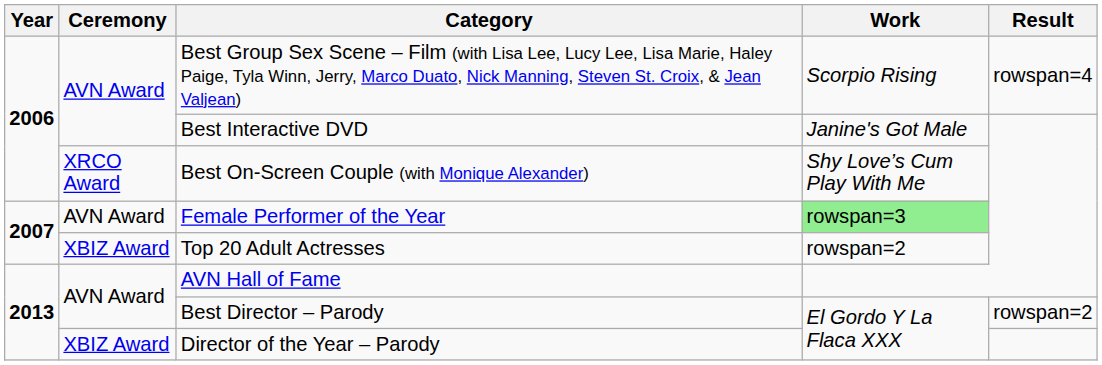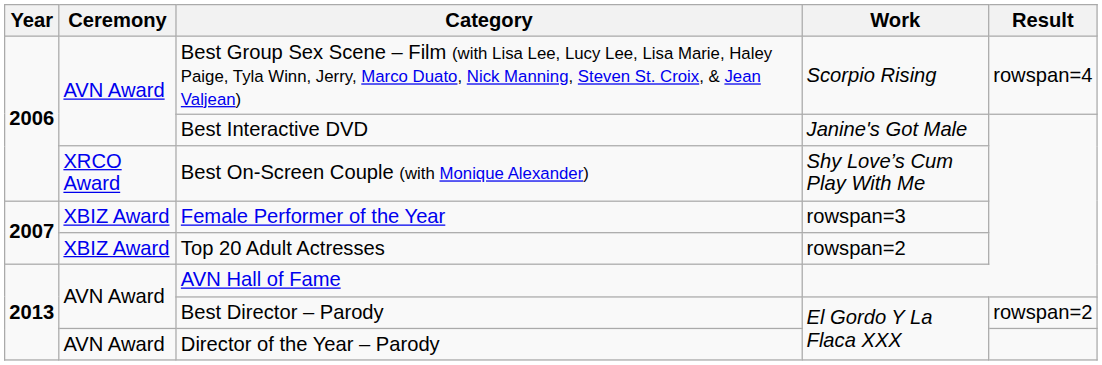(114, 216) AVN Award -> (116, 216) XBIZ Award
(856, 216) lightgreen background -> (856, 216) no background
(116, 344) XBIZ Award -> (114, 344) AVN Award
